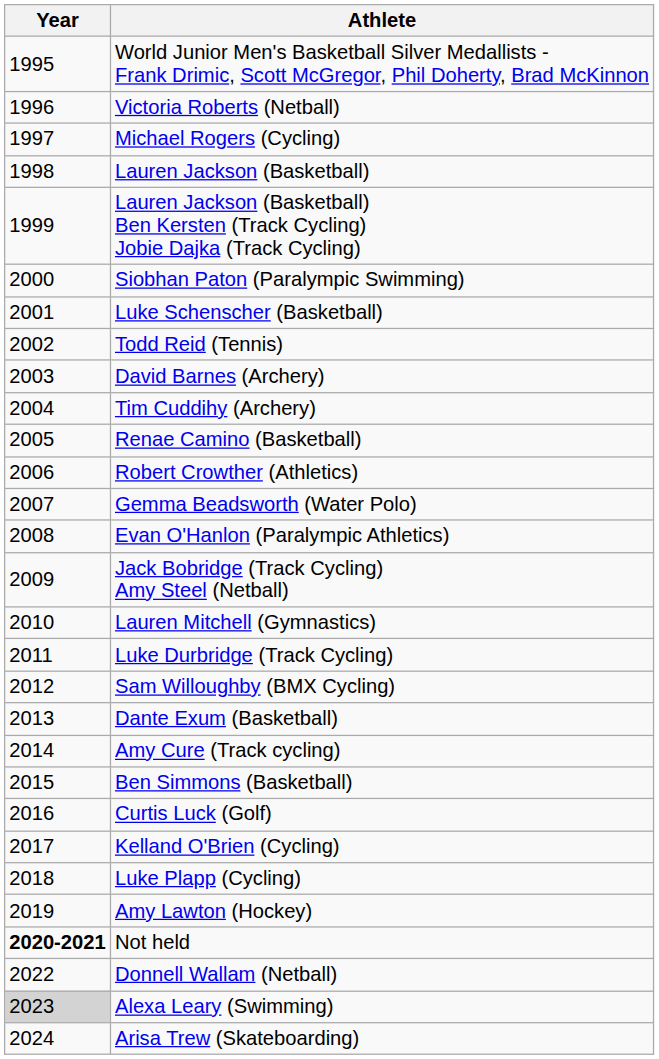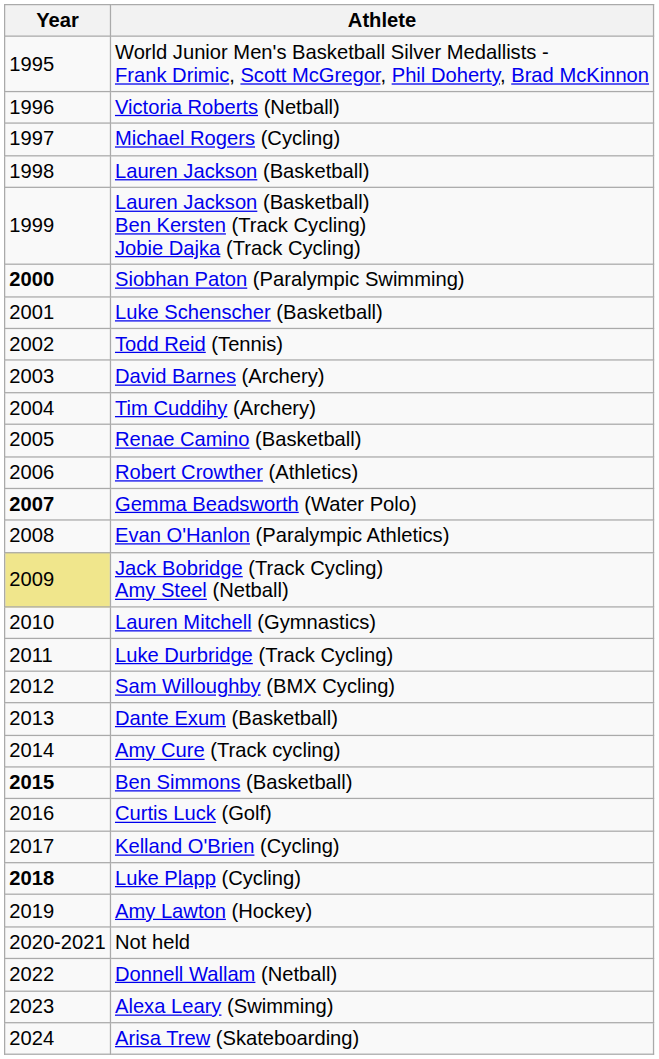(32, 280) normal -> (32, 280) bold
(32, 504) normal -> (32, 504) bold
(32, 579) no background -> (32, 579) khaki background
(32, 782) normal -> (32, 782) bold
(32, 878) normal -> (32, 878) bold
(57, 942) bold -> (57, 942) normal
(32, 1006) lightgrey background -> (32, 1006) no background
